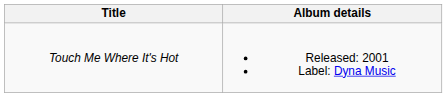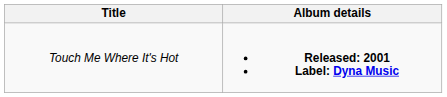(332, 64) normal -> (332, 64) bold
